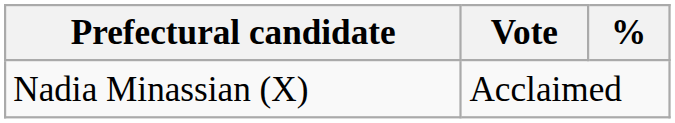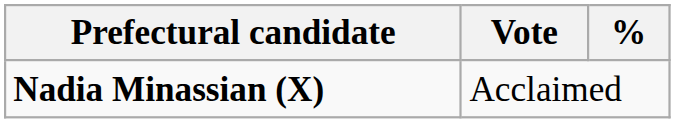(161, 88) normal -> (169, 88) bold
